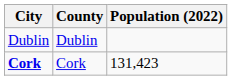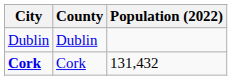(134, 63) 131,423 -> (134, 63) 131,432
